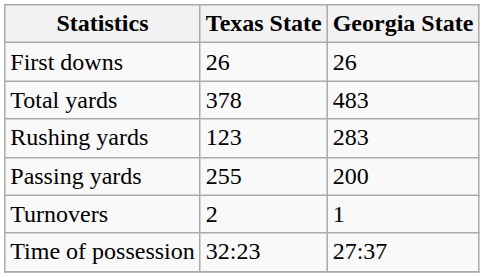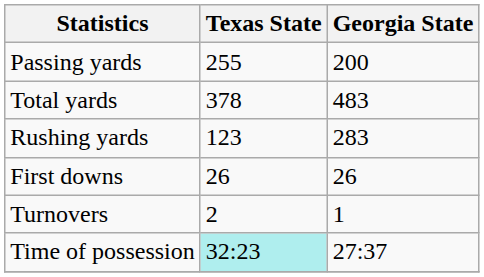rows swapped: (67, 61) <-> (76, 175)
(233, 251) no background -> (233, 251) paleturquoise background
